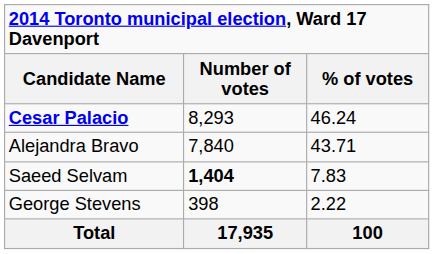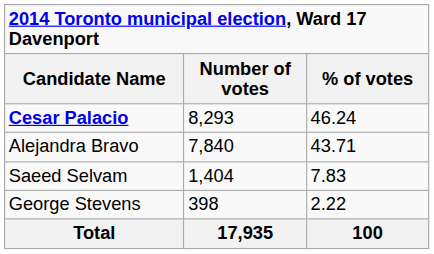(211, 175) bold -> (211, 175) normal
